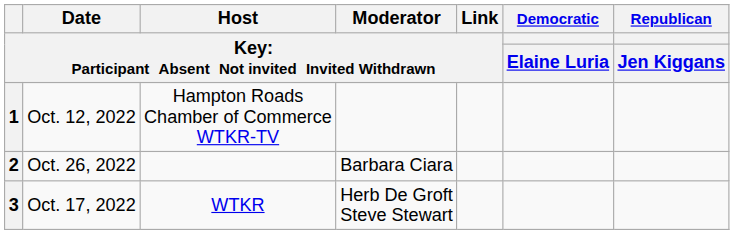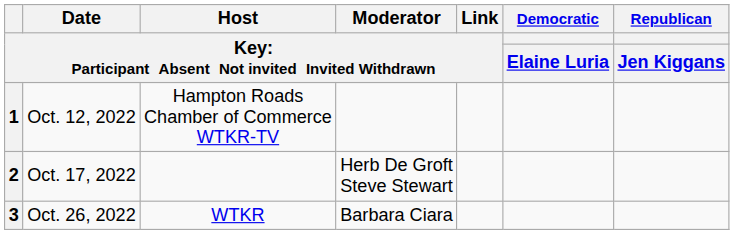(81, 165) Oct. 26, 2022 -> (81, 176) Oct. 17, 2022
(397, 165) Barbara Ciara -> (397, 176) Herb De Groft Steve Stewart
(81, 204) Oct. 17, 2022 -> (81, 214) Oct. 26, 2022
(397, 204) Herb De Groft Steve Stewart -> (397, 214) Barbara Ciara
